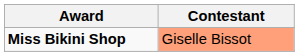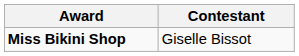(206, 39) lightsalmon background -> (206, 39) no background
